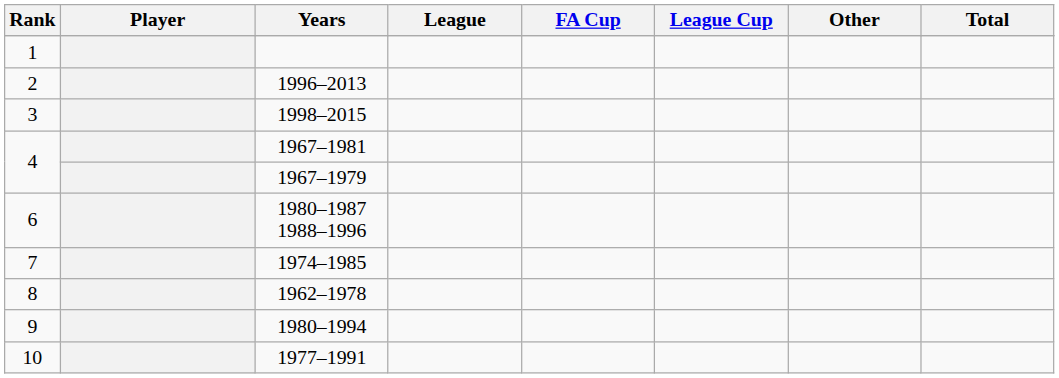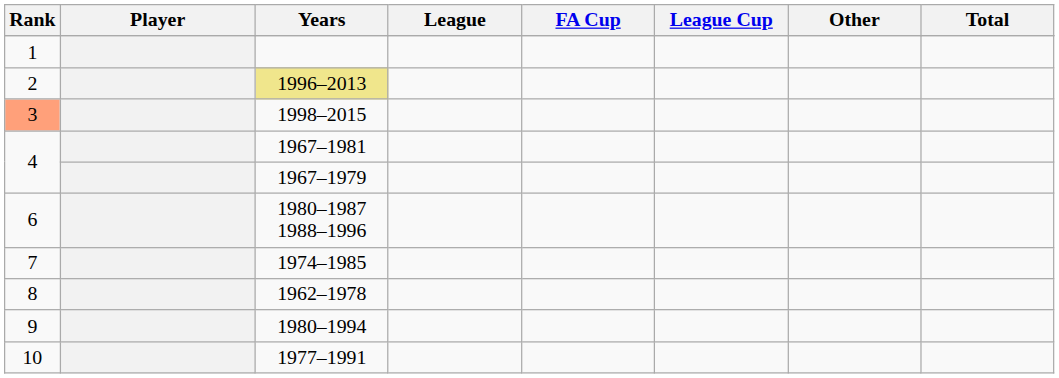(322, 83) no background -> (322, 83) khaki background
(32, 114) no background -> (32, 114) lightsalmon background
